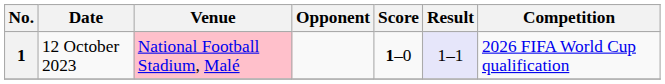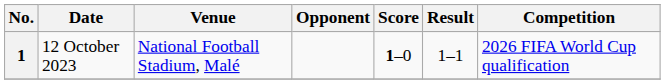(199, 55) pink background -> (199, 55) no background
(450, 55) lavender background -> (450, 55) no background
